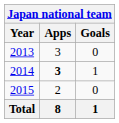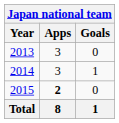(58, 71) bold -> (58, 71) normal
(58, 90) normal -> (58, 90) bold
